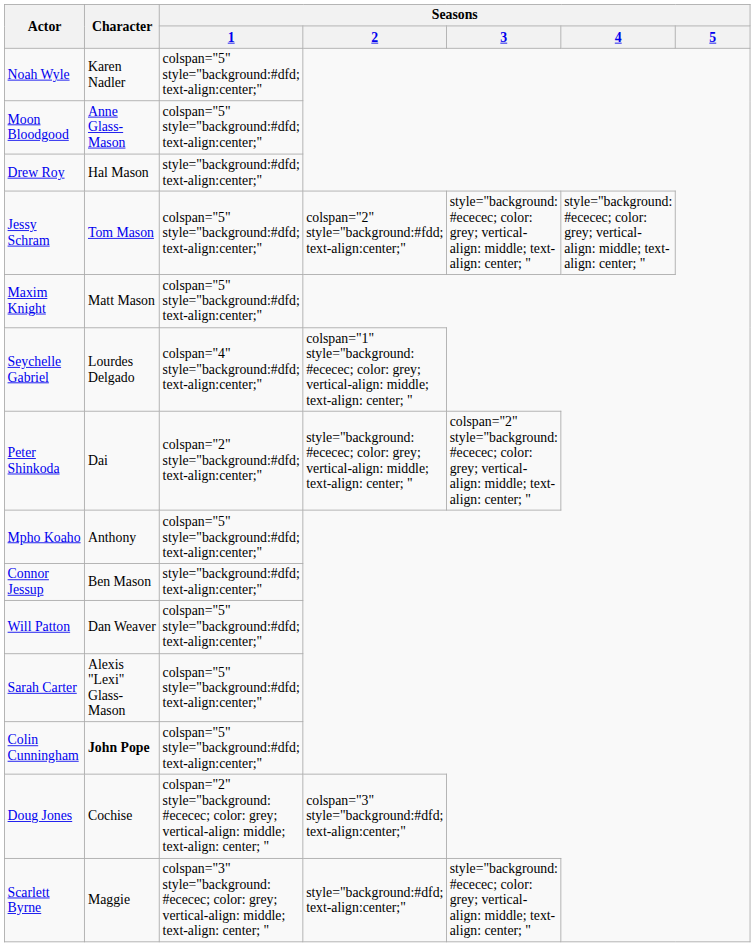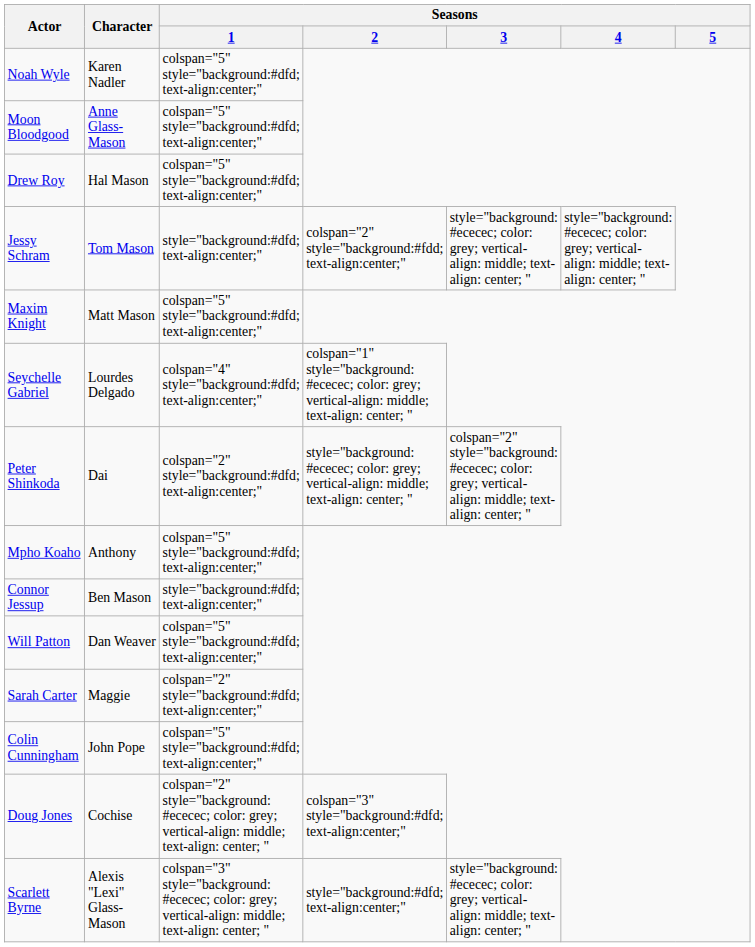(231, 172) style="background:#dfd; text-align:center;" -> (231, 180) colspan="5" style="background:#dfd; text-align:center;"
(231, 232) colspan="5" style="background:#dfd; text-align:center;" -> (231, 248) style="background:#dfd; text-align:center;"
(107, 687) Alexis "Lexi" Glass-Mason -> (109, 695) Maggie
(231, 687) colspan="5" style="background:#dfd; text-align:center;" -> (231, 695) colspan="2" style="background:#dfd; text-align:center;"
(119, 748) bold -> (116, 748) normal
(109, 900) Maggie -> (107, 900) Alexis "Lexi" Glass-Mason
